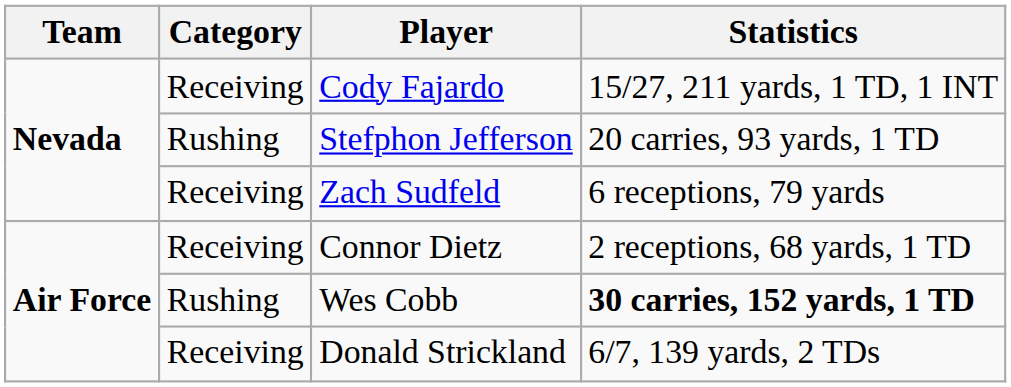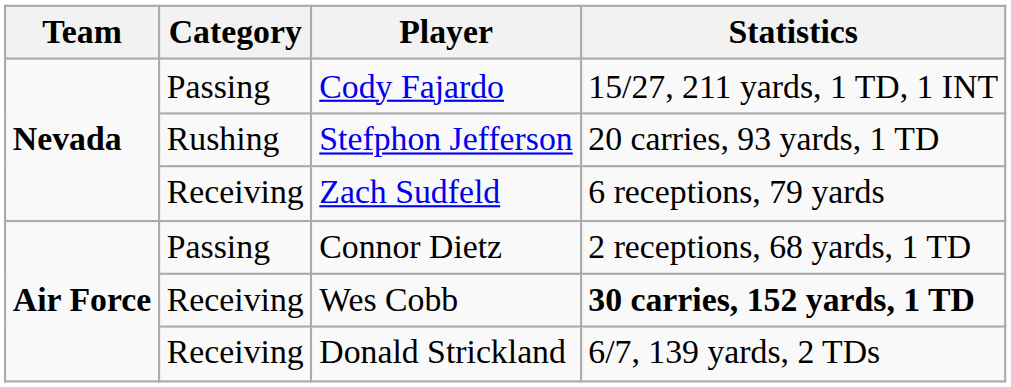(235, 85) Receiving -> (218, 85) Passing
(235, 246) Receiving -> (218, 246) Passing
(223, 299) Rushing -> (235, 299) Receiving
